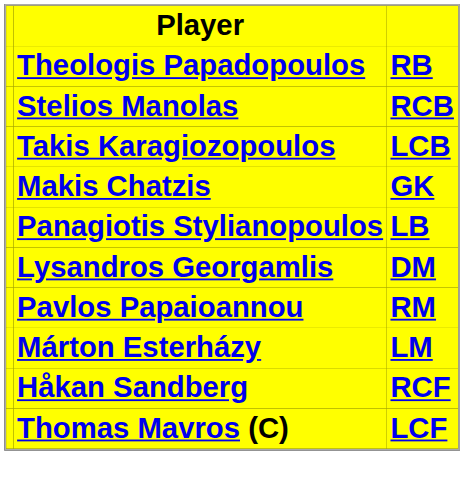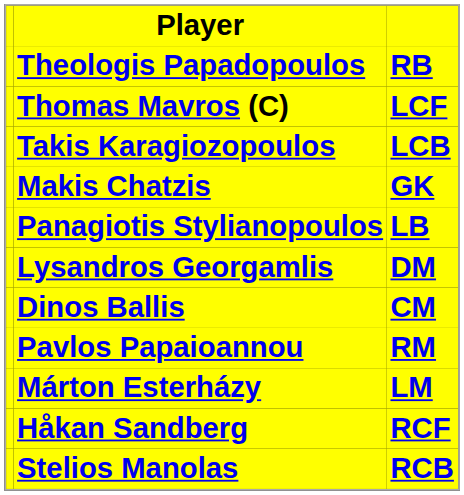rows swapped: (128, 106) <-> (153, 428)
+ row: (101, 307)
